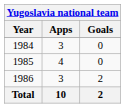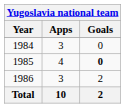(100, 62) normal -> (100, 62) bold
